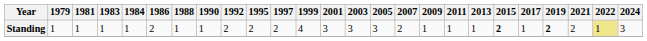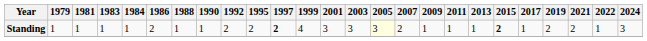(276, 28) normal -> (276, 28) bold
(375, 28) no background -> (375, 28) lightyellow background
(548, 28) bold -> (548, 28) normal
(598, 28) khaki background -> (598, 28) no background
